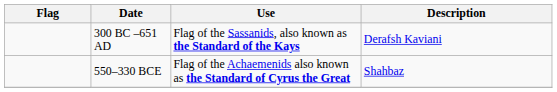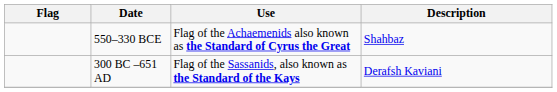rows swapped: (128, 71) <-> (126, 39)
